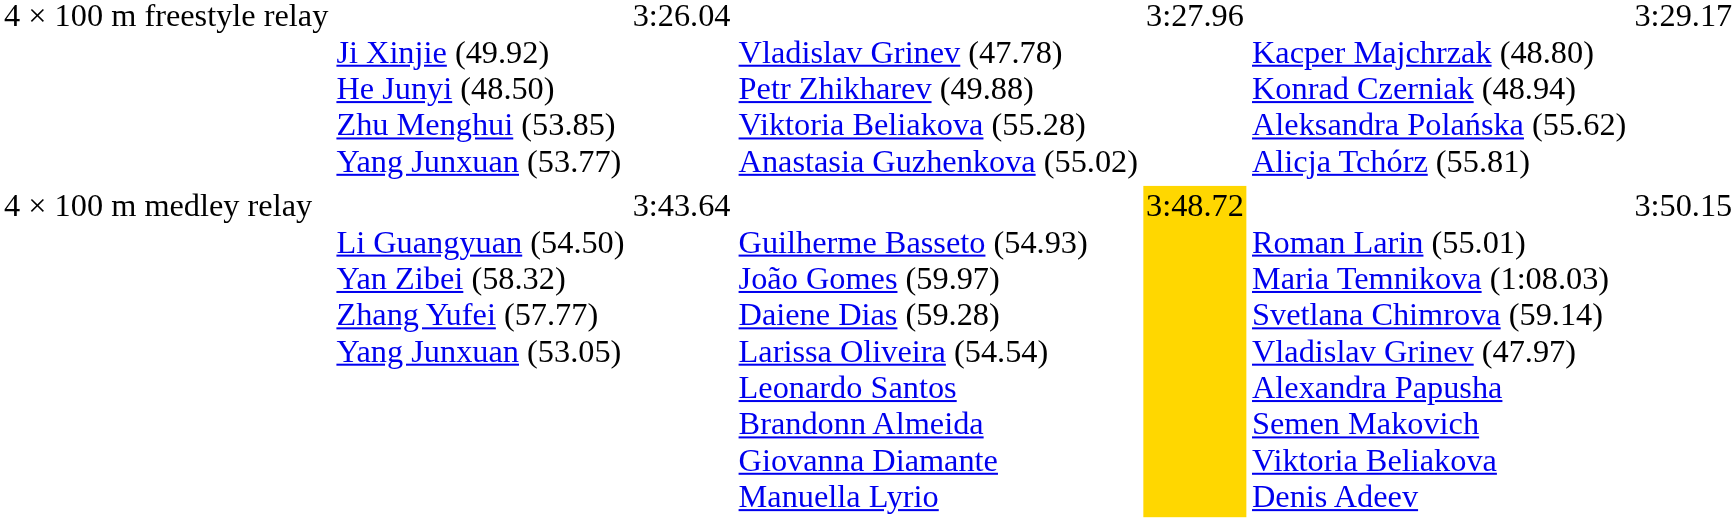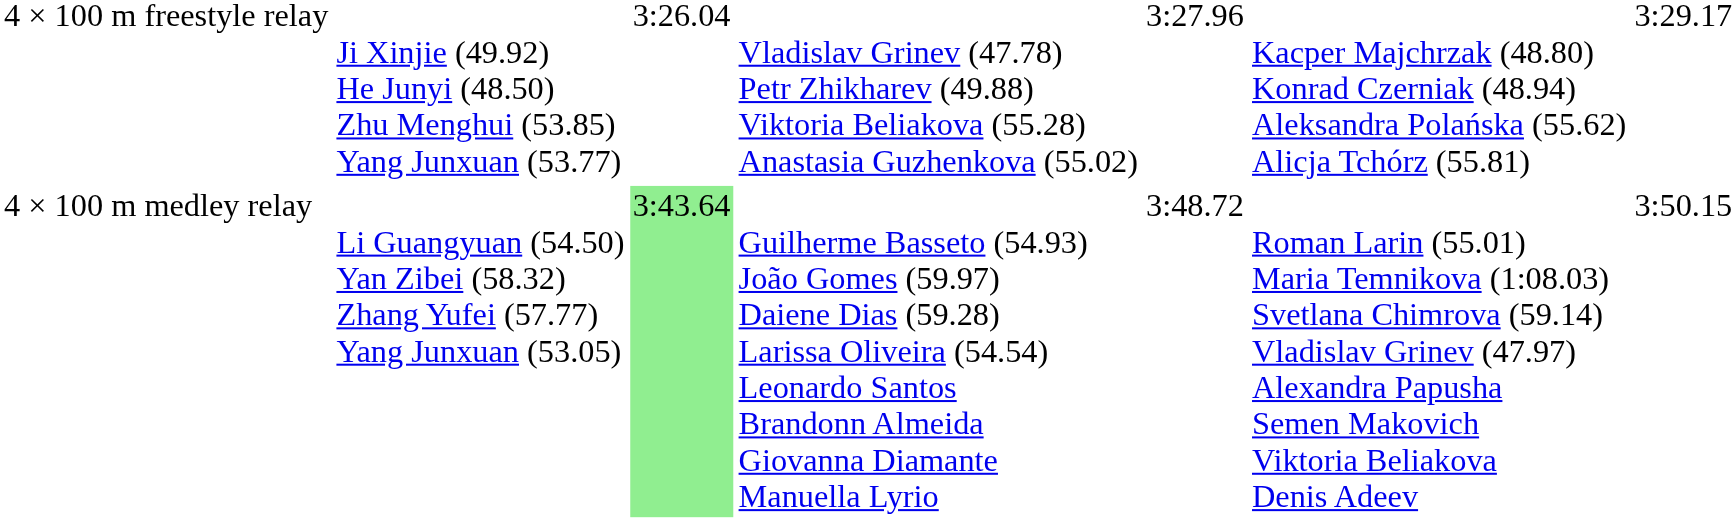(682, 205) no background -> (682, 205) lightgreen background
(1195, 205) gold background -> (1195, 205) no background
